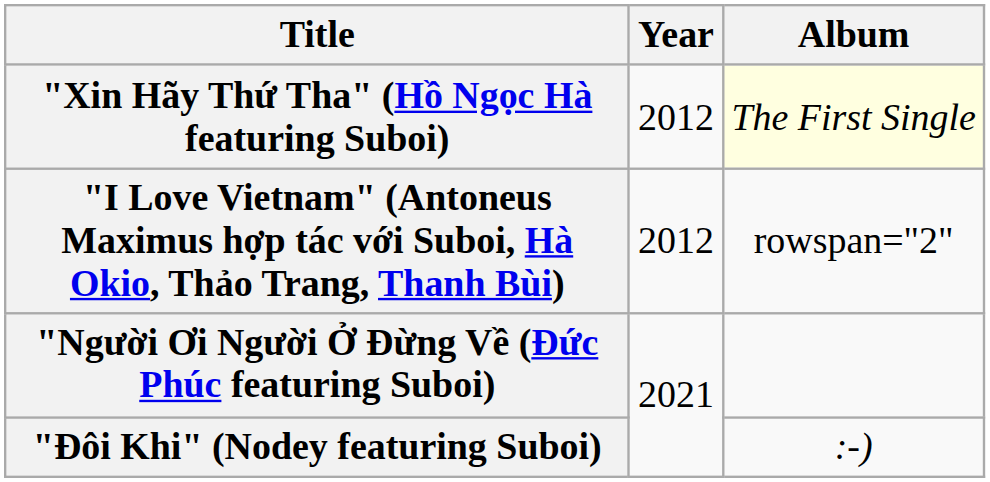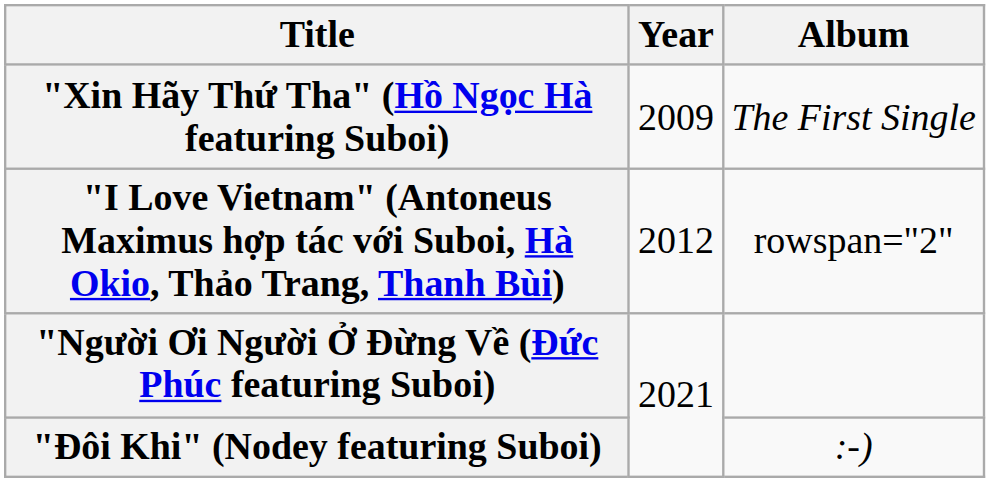(676, 116) 2012 -> (676, 116) 2009
(854, 116) lightyellow background -> (854, 116) no background
